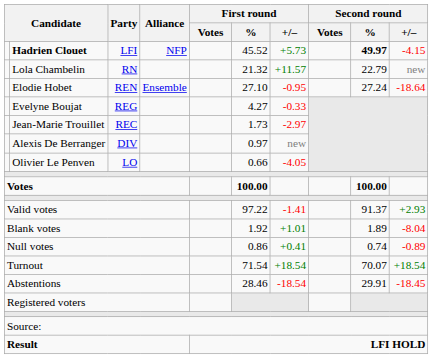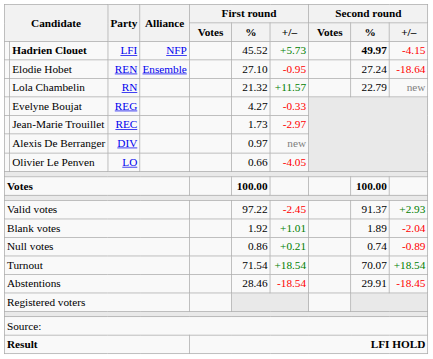rows swapped: (42, 88) <-> (49, 69)
(294, 209) -1.41 -> (294, 209) -2.45
(414, 228) -8.04 -> (414, 228) -2.04
(293, 246) +0.41 -> (293, 246) +0.21
